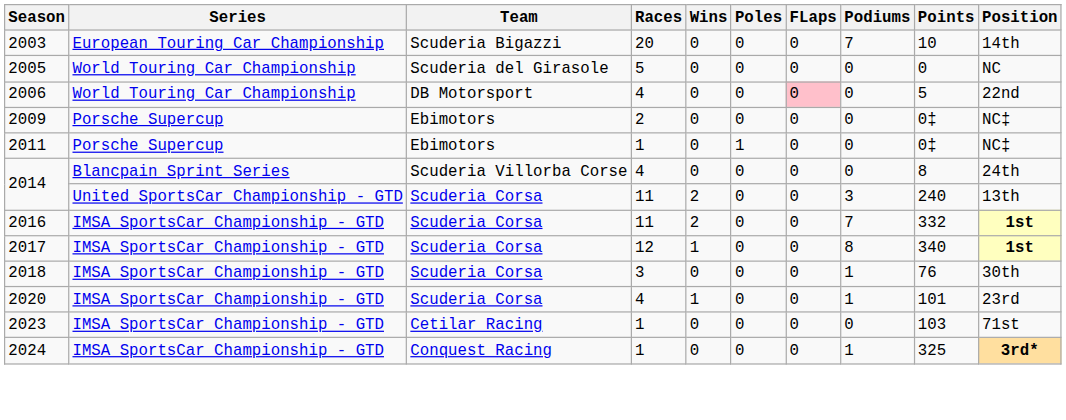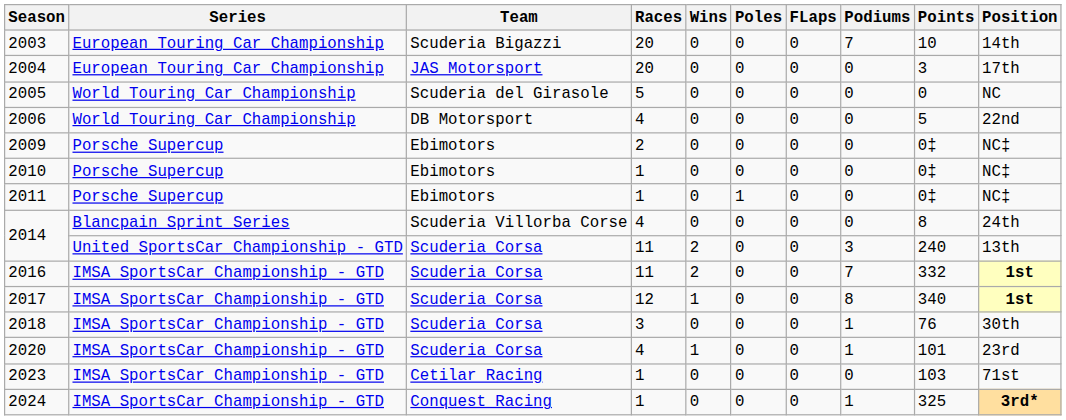+ row: (27, 69)
(794, 94) pink background -> (794, 120) no background
+ row: (27, 171)
